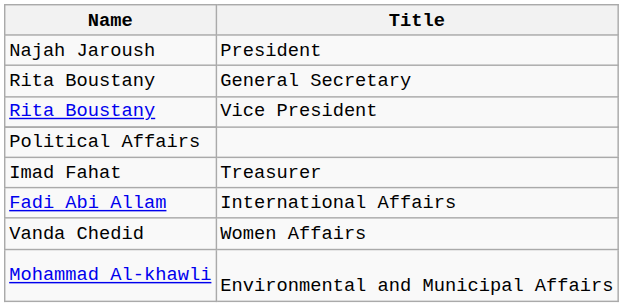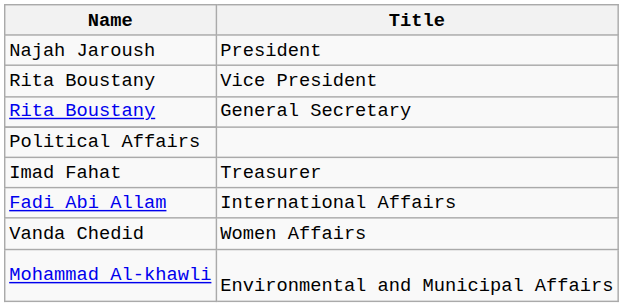(316, 81) General Secretary -> (299, 81) Vice President
(299, 112) Vice President -> (316, 112) General Secretary
